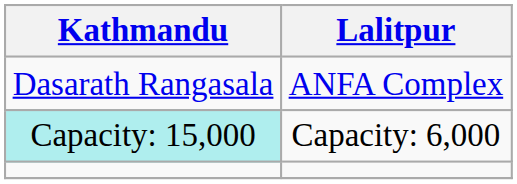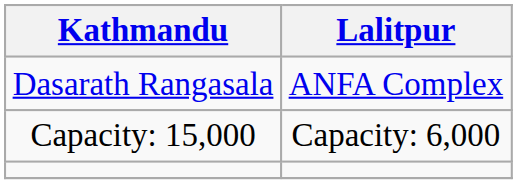(143, 135) paleturquoise background -> (143, 135) no background
